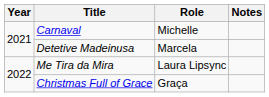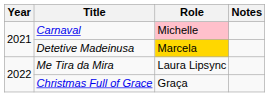(178, 30) no background -> (178, 30) pink background
(177, 48) no background -> (177, 48) gold background
